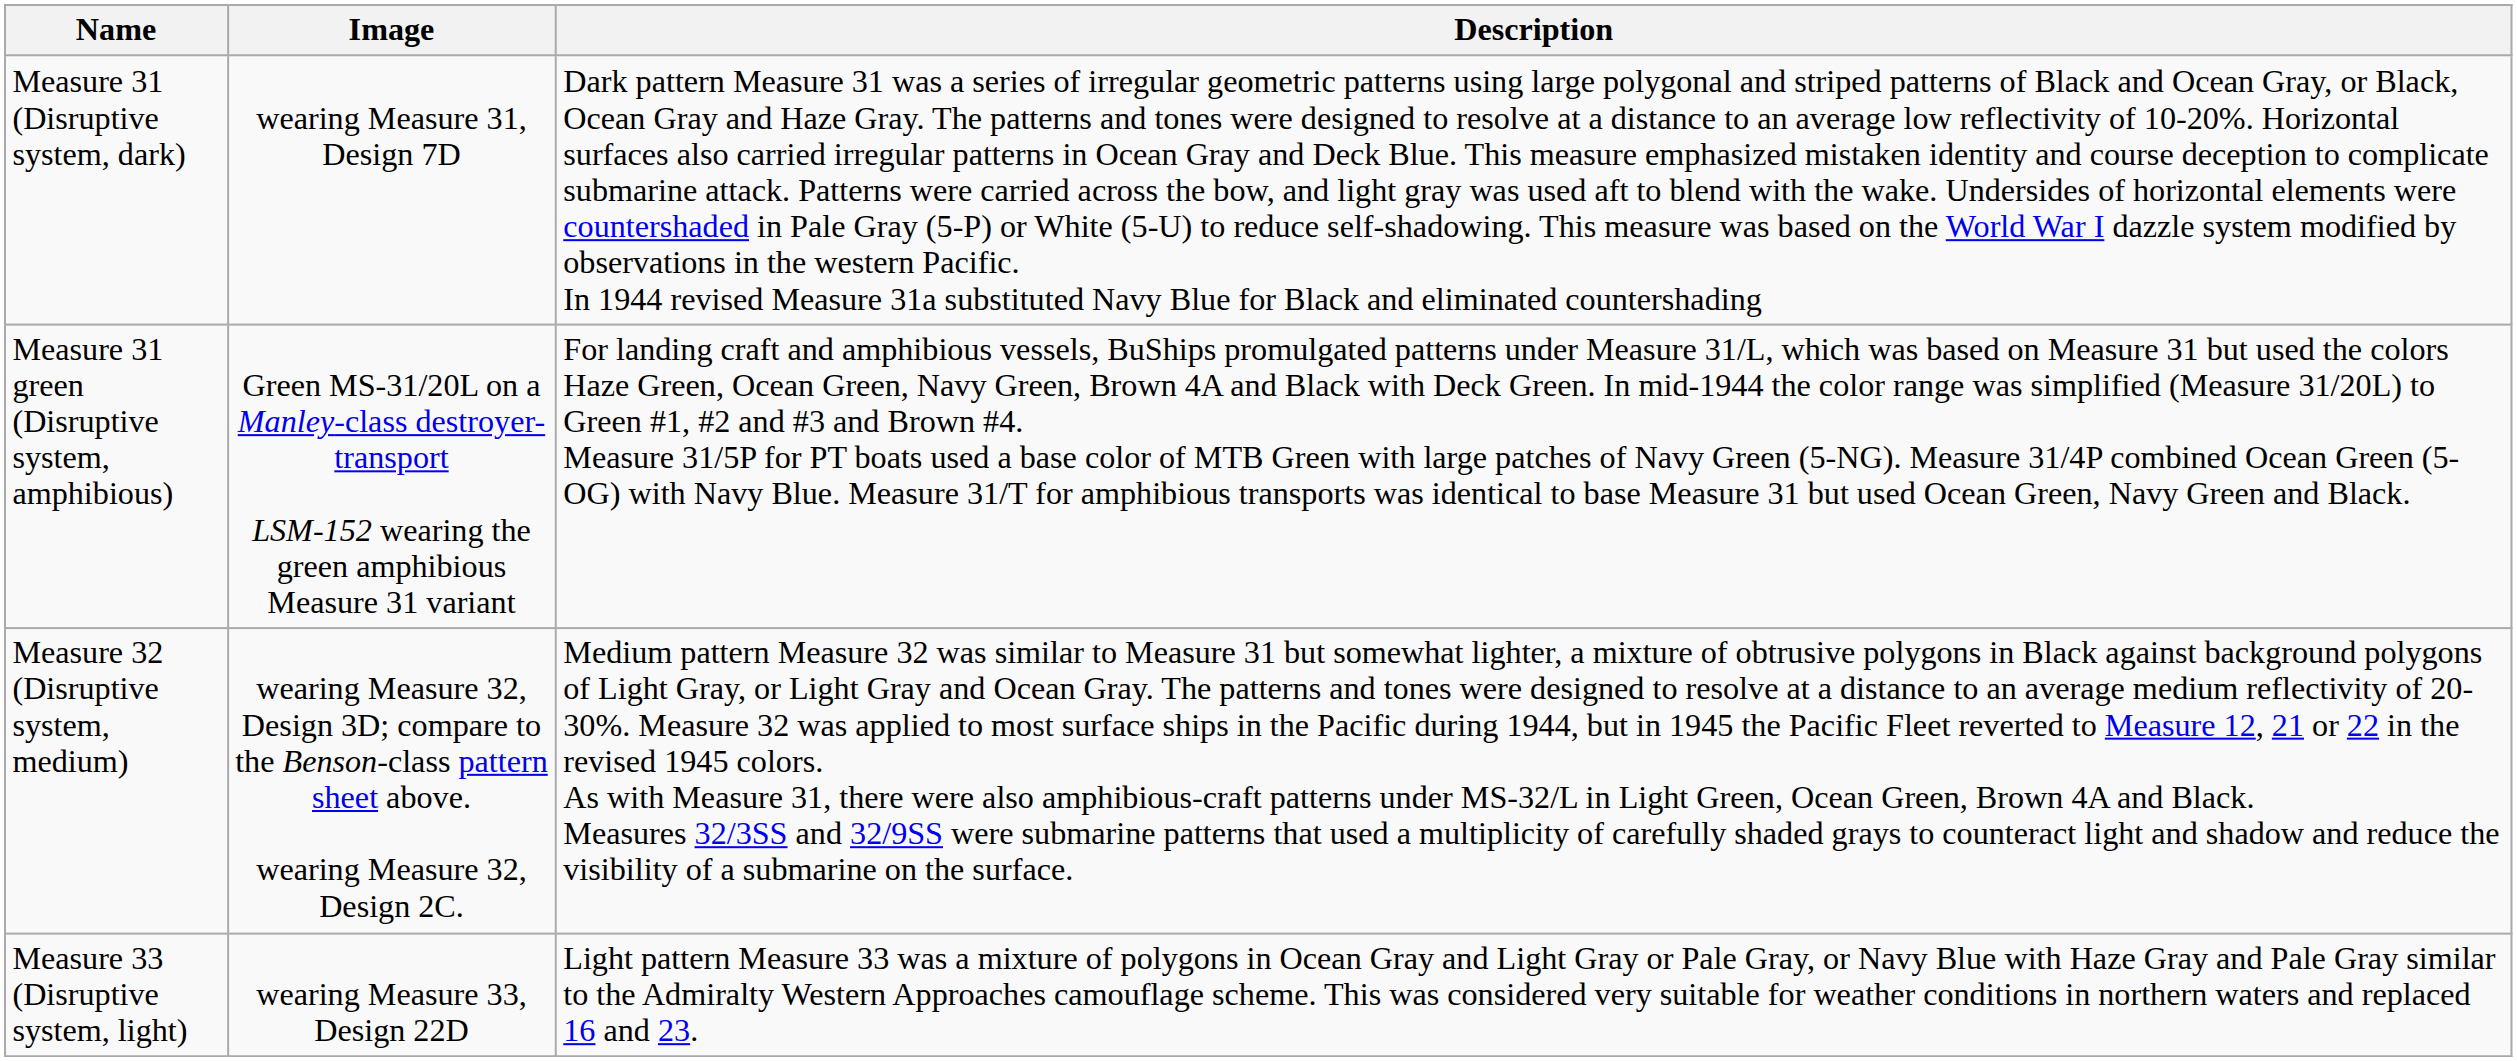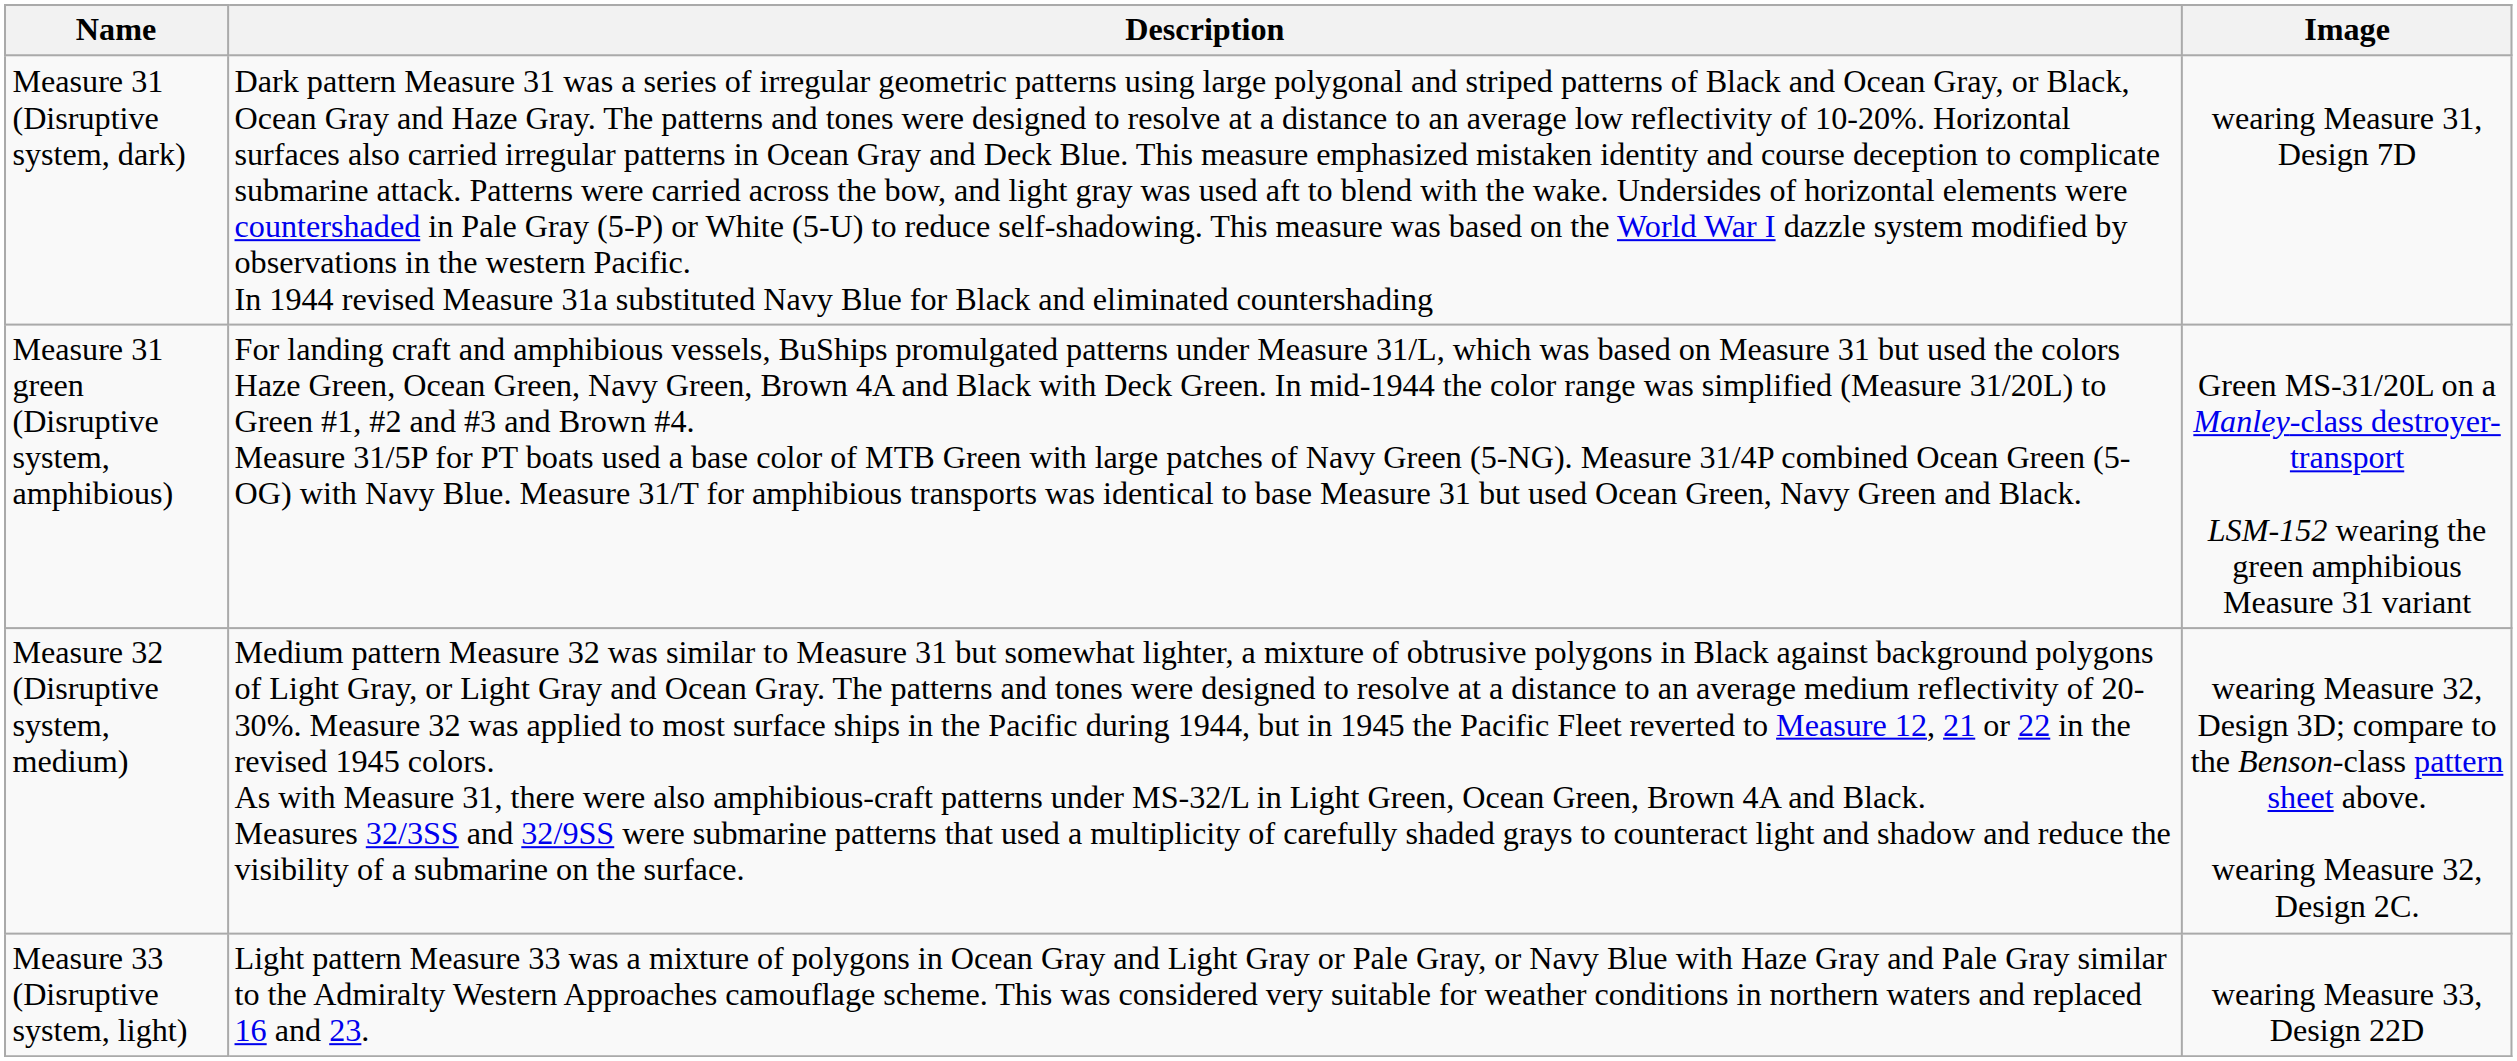columns swapped: (1534, 30) <-> (391, 30)
